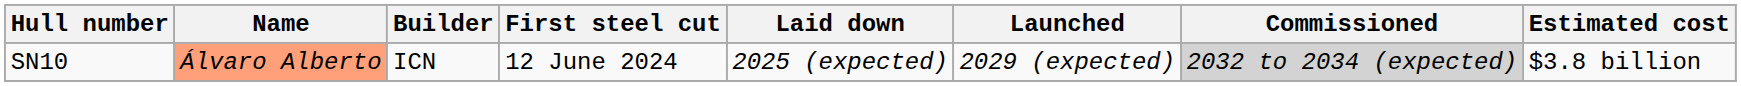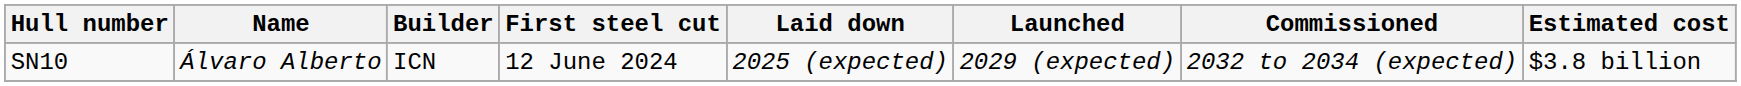(281, 62) lightsalmon background -> (281, 62) no background
(1352, 62) lightgrey background -> (1352, 62) no background
